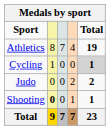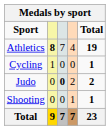(52, 47) normal -> (52, 47) bold
(92, 64) lightgrey background -> (92, 64) no background
(62, 81) normal -> (62, 81) bold
(52, 99) bold -> (52, 99) normal
